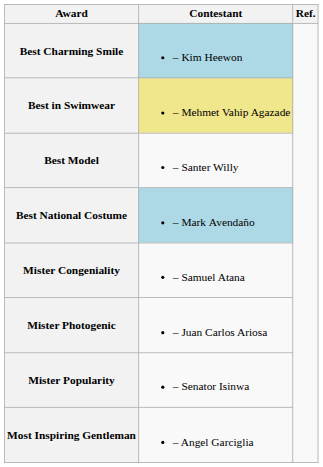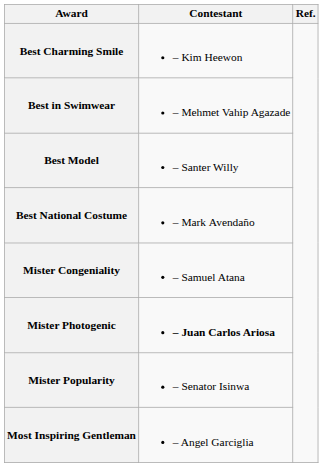(216, 58) lightblue background -> (216, 58) no background
(216, 113) khaki background -> (216, 113) no background
(216, 223) lightblue background -> (216, 223) no background
(216, 332) normal -> (216, 332) bold
